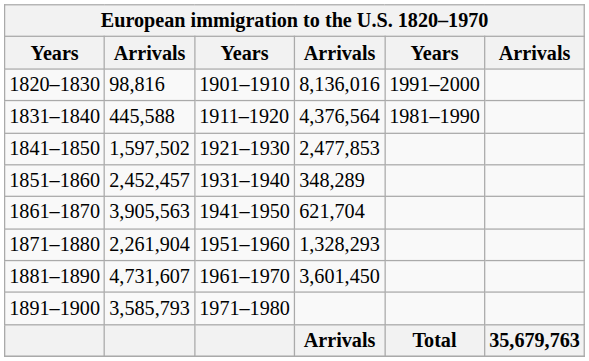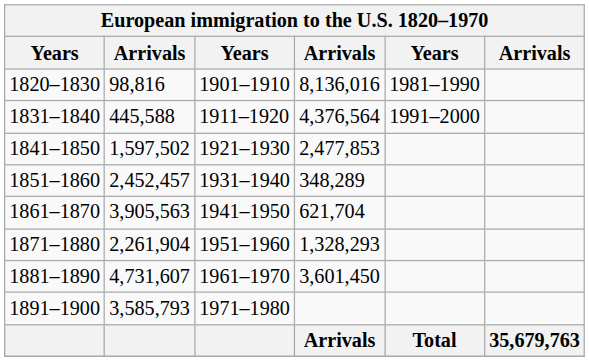(435, 84) 1991–2000 -> (435, 84) 1981–1990
(435, 116) 1981–1990 -> (435, 116) 1991–2000
